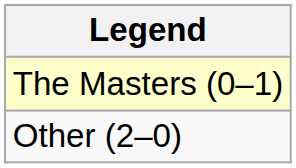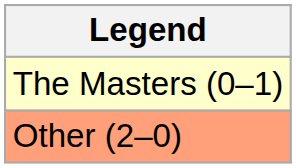(97, 135) no background -> (97, 135) lightsalmon background
